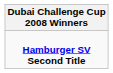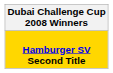(57, 55) no background -> (57, 55) gold background
